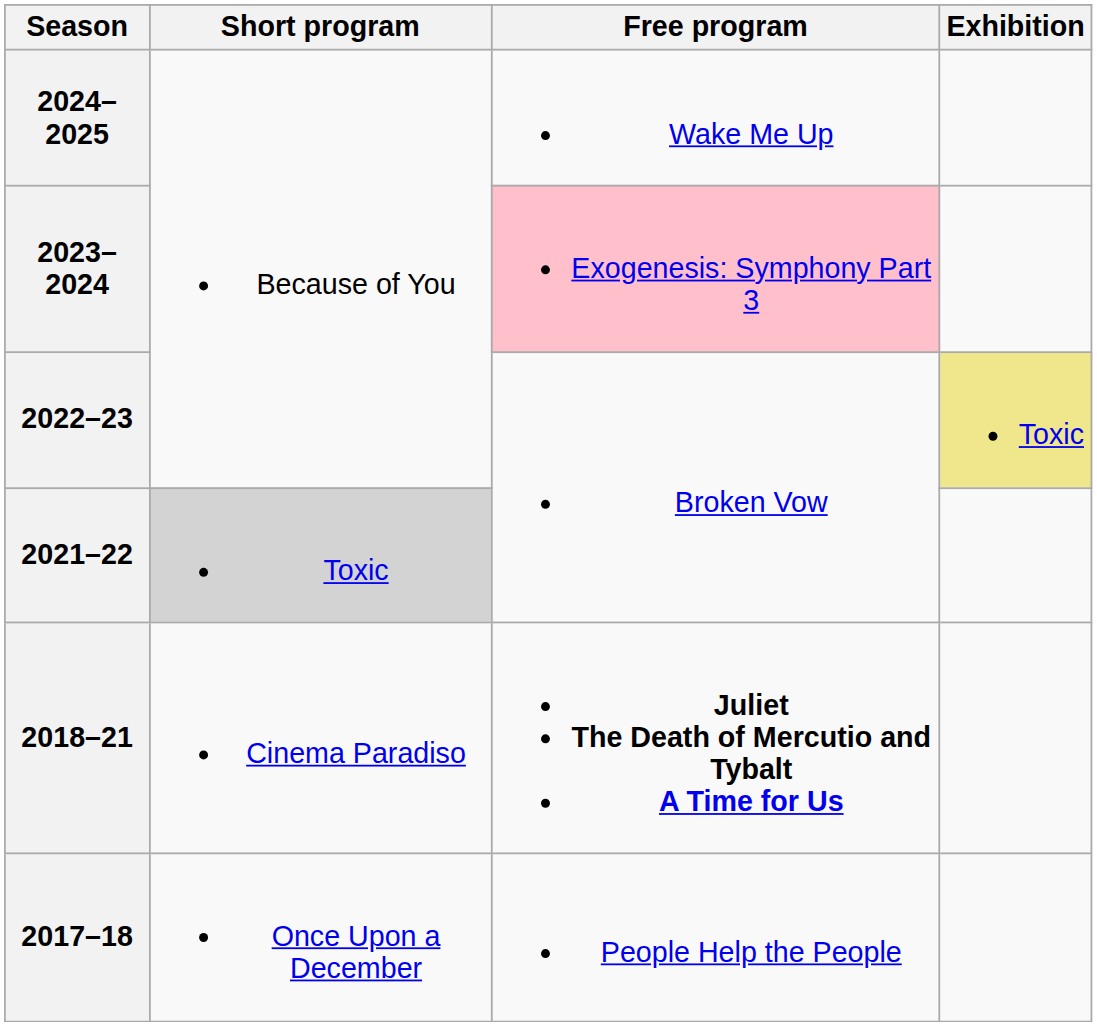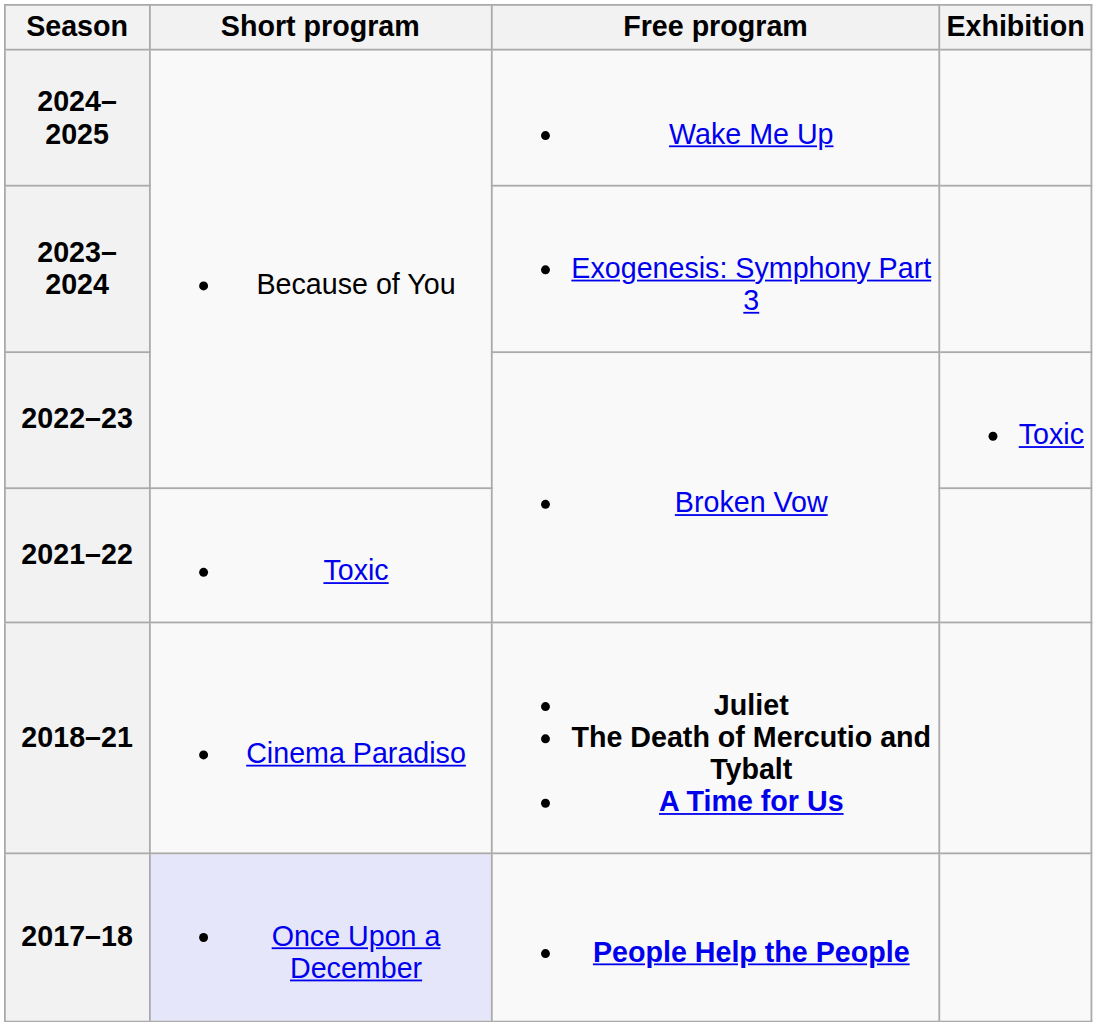(715, 285) pink background -> (715, 285) no background
(1016, 436) khaki background -> (1016, 436) no background
(320, 571) lightgrey background -> (320, 571) no background
(320, 953) no background -> (320, 953) lavender background
(715, 953) normal -> (715, 953) bold
